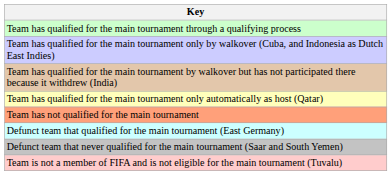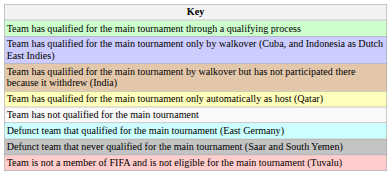(103, 115) lightsalmon background -> (103, 115) no background
